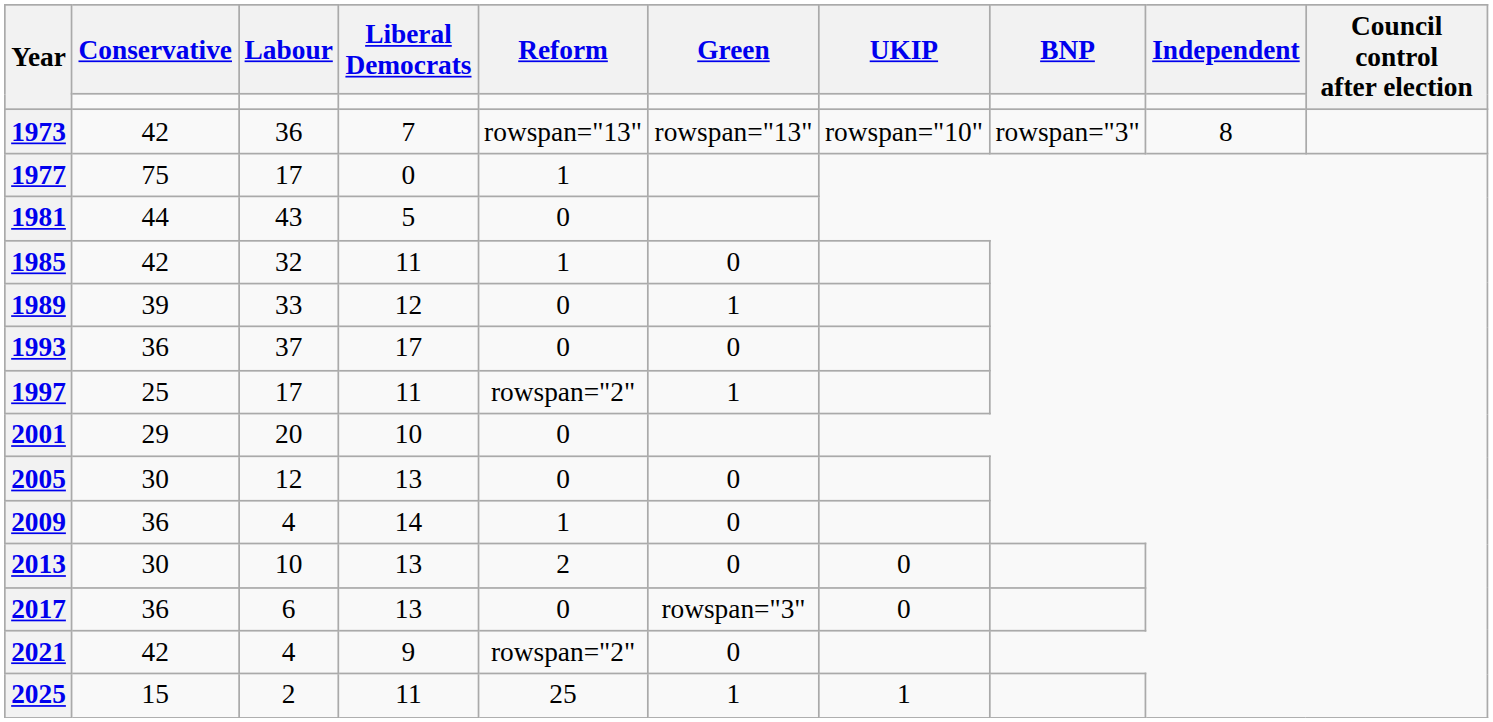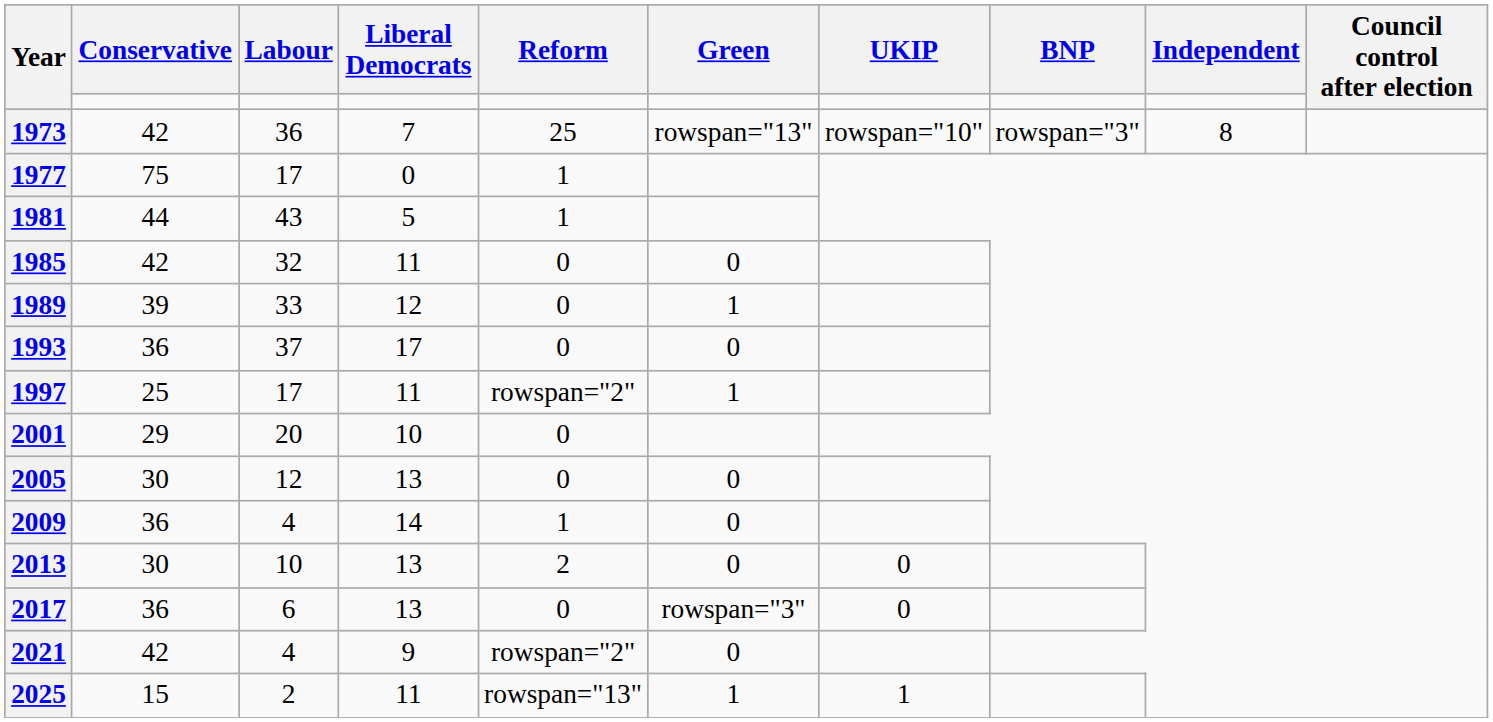(563, 131) rowspan="13" -> (563, 131) 25
(563, 217) 0 -> (563, 217) 1
(563, 261) 1 -> (563, 261) 0
(563, 695) 25 -> (563, 695) rowspan="13"
